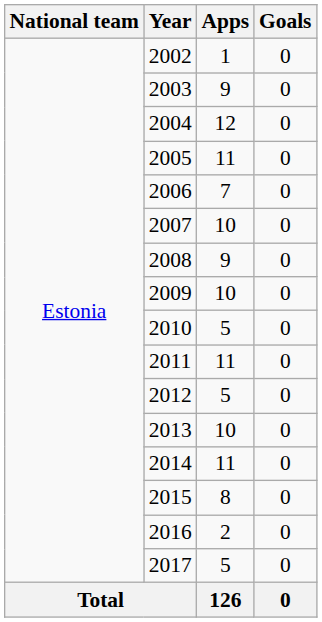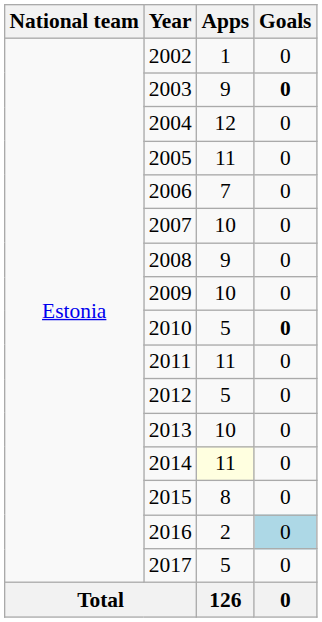(285, 89) normal -> (285, 89) bold
(285, 327) normal -> (285, 327) bold
(225, 463) no background -> (225, 463) lightyellow background
(285, 531) no background -> (285, 531) lightblue background
